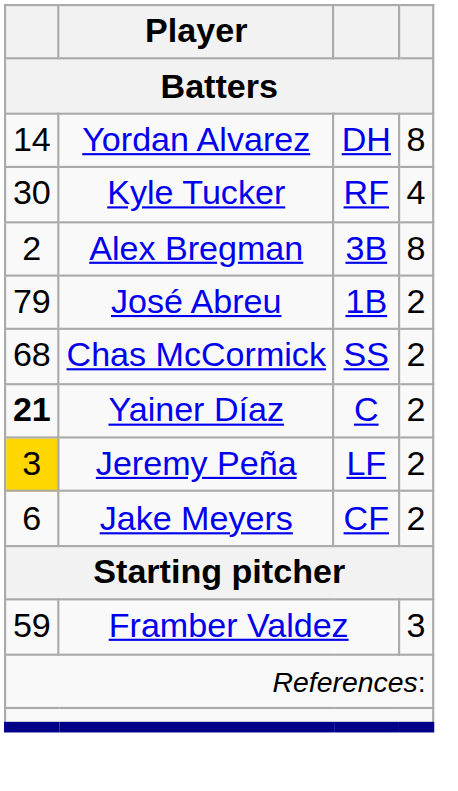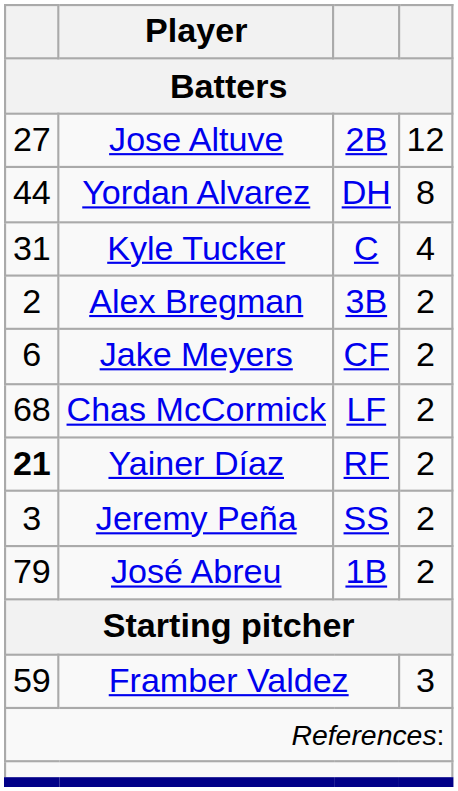+ row: (196, 139)
(32, 139) 14 -> (32, 193) 44
(32, 193) 30 -> (32, 247) 31
(366, 193) RF -> (366, 247) C
(416, 247) 8 -> (426, 301) 2
rows swapped: (196, 301) <-> (196, 517)
(366, 355) SS -> (366, 409) LF
(366, 409) C -> (366, 463) RF
(32, 463) gold background -> (32, 517) no background
(366, 463) LF -> (366, 517) SS
